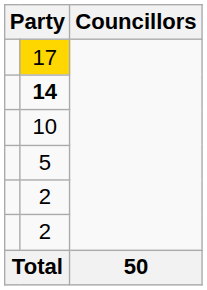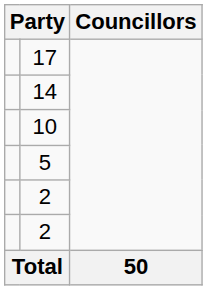(45, 57) gold background -> (45, 57) no background
(45, 92) bold -> (45, 92) normal
